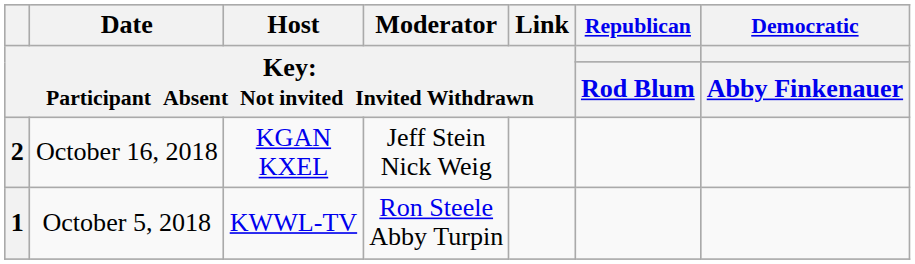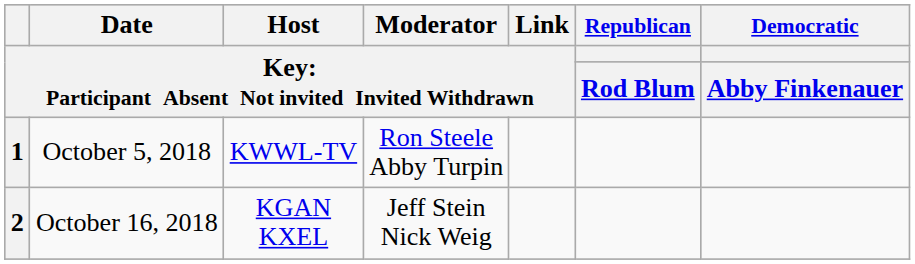rows swapped: (17, 222) <-> (17, 151)
